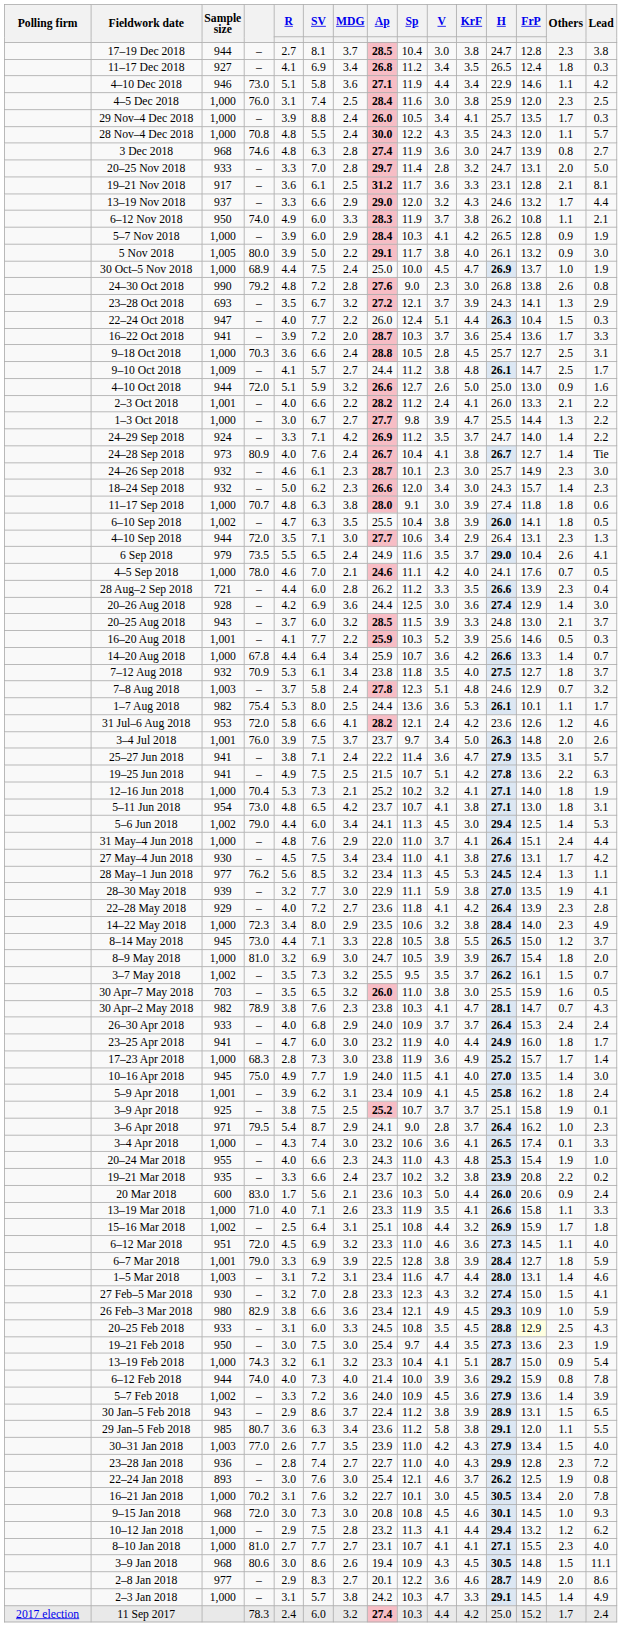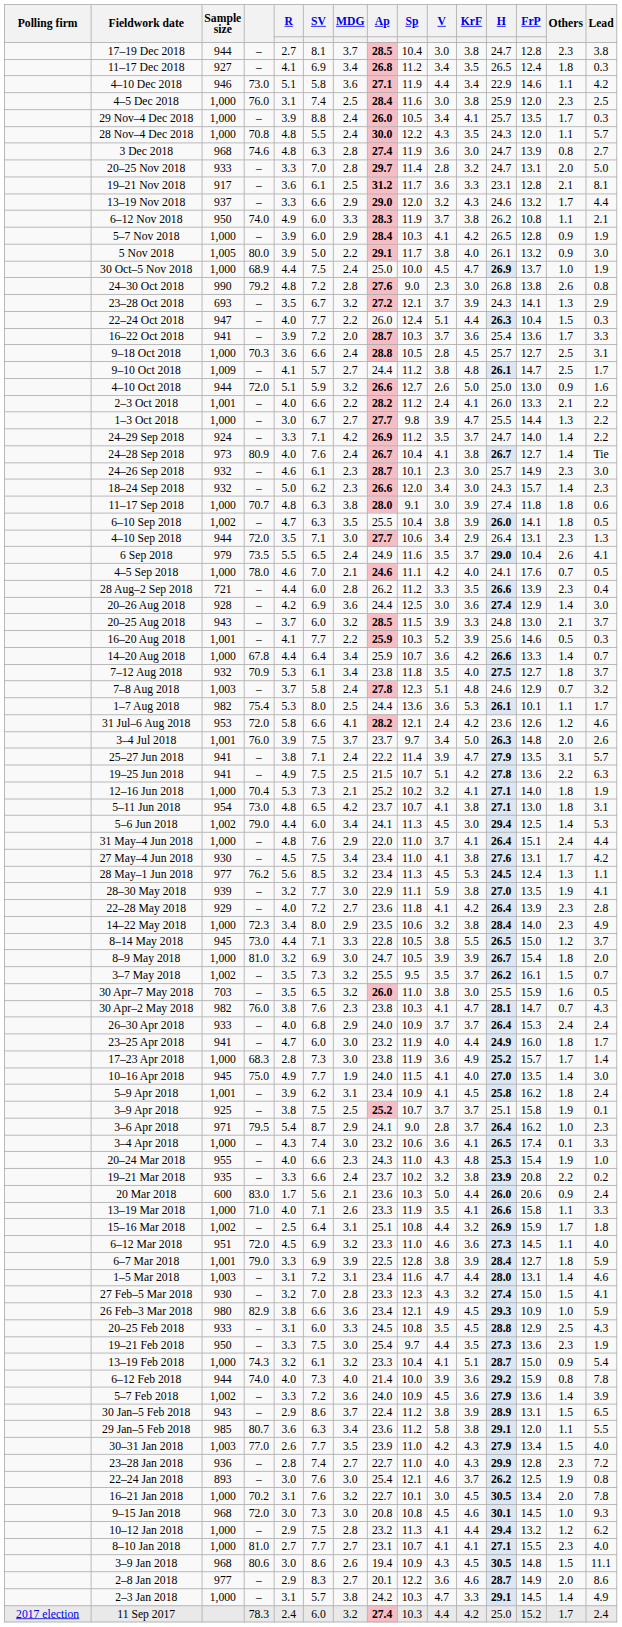(442, 757) 3.6 -> (442, 757) 3.9
(259, 1009) 78.9 -> (259, 1009) 76.0
(531, 1328) lightyellow background -> (531, 1328) no background
(289, 1345) 3.0 -> (289, 1345) 3.3
